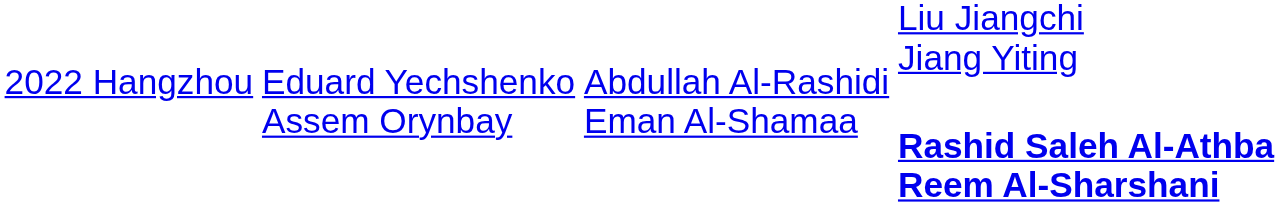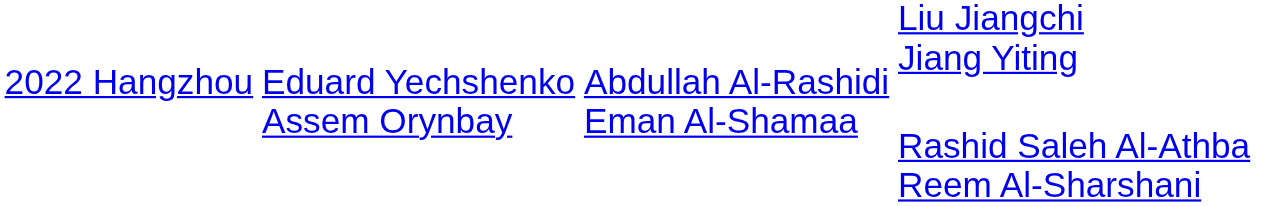(1086, 165) bold -> (1074, 165) normal
